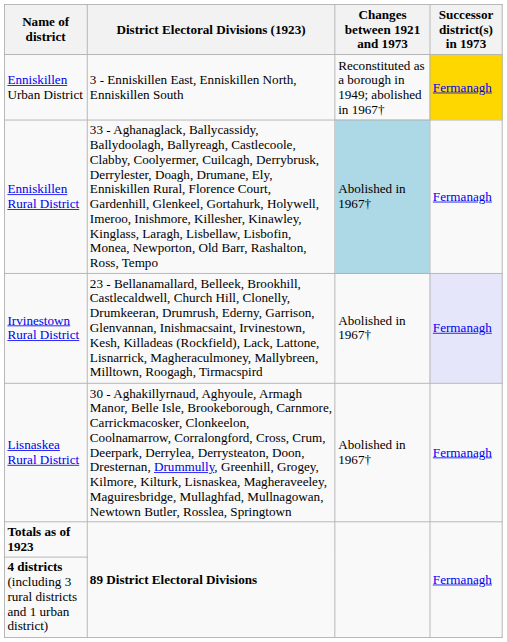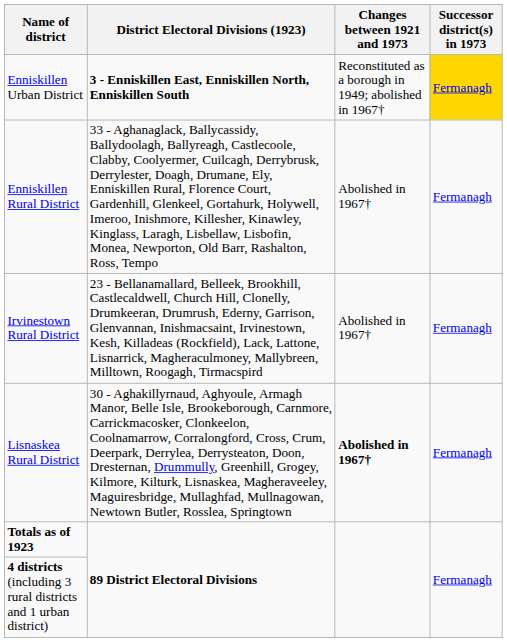(193, 87) normal -> (199, 87) bold
(372, 196) lightblue background -> (372, 196) no background
(462, 328) lavender background -> (462, 328) no background
(372, 452) normal -> (373, 452) bold
